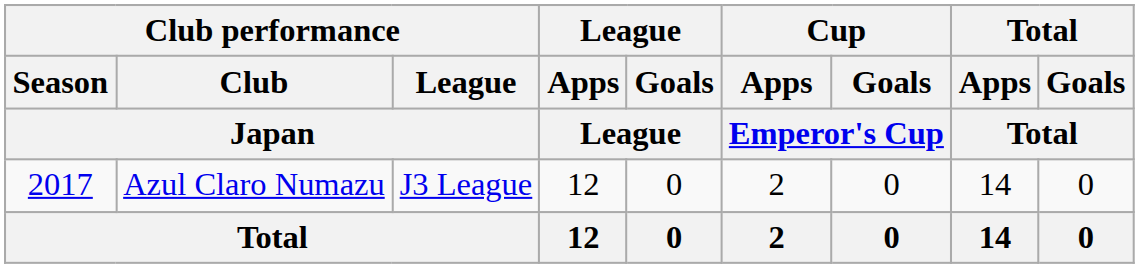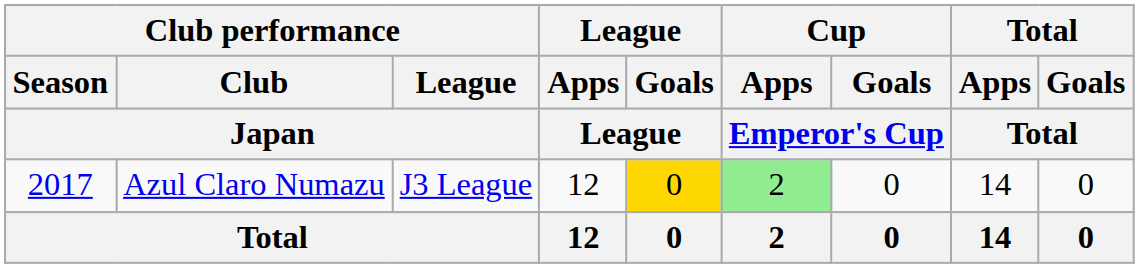(674, 184) no background -> (674, 184) gold background
(777, 184) no background -> (777, 184) lightgreen background
